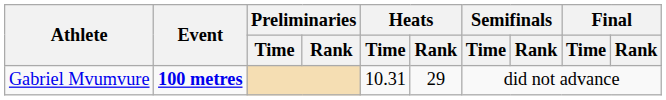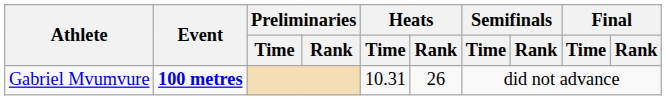(436, 80) 29 -> (436, 80) 26
